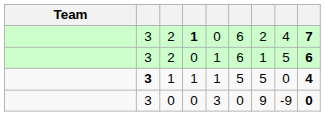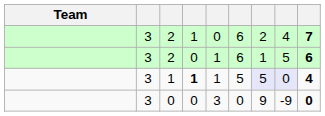(194, 36) bold -> (194, 36) normal
(148, 79) bold -> (148, 79) normal
(194, 79) normal -> (194, 79) bold
(263, 79) no background -> (263, 79) lavender background
(286, 79) no background -> (286, 79) lavender background
